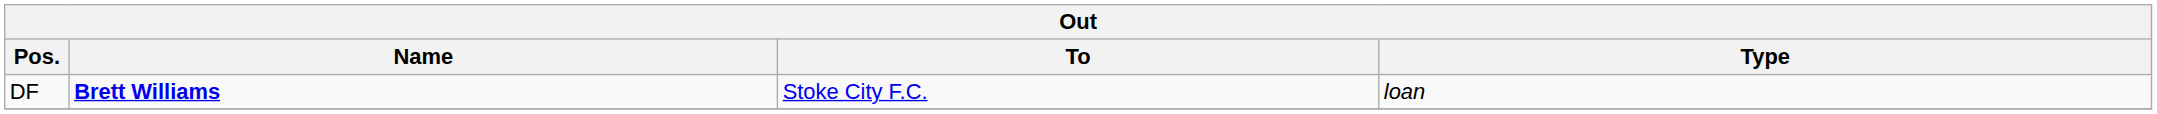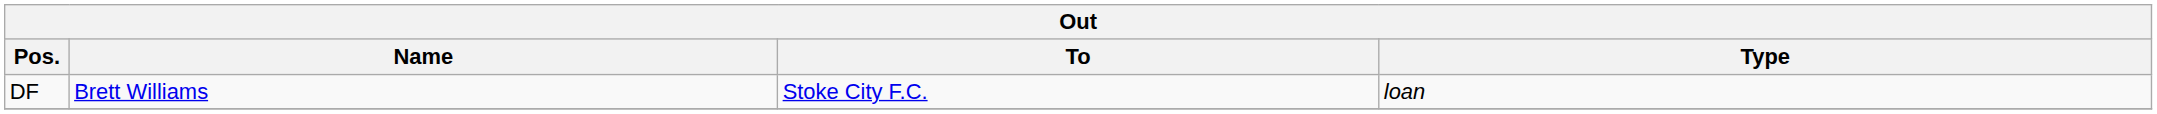(147, 91) bold -> (141, 91) normal
